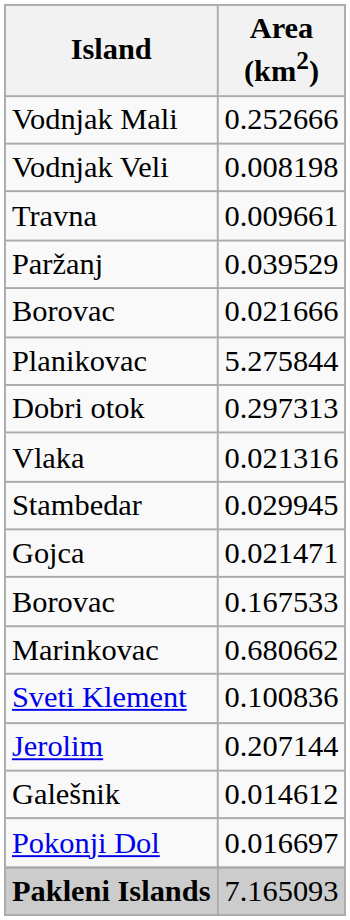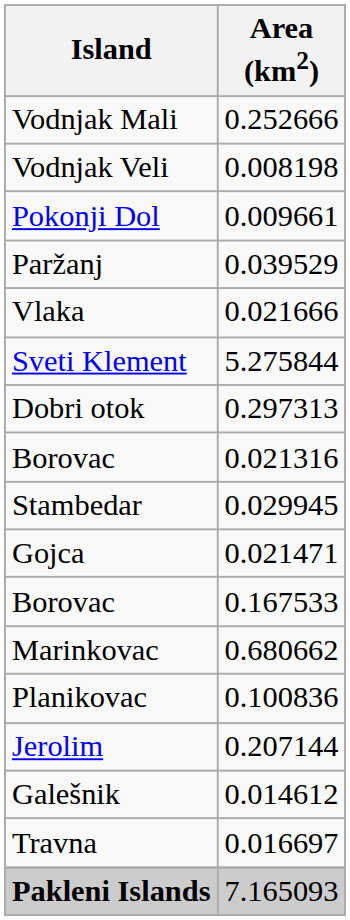(54, 215) Travna -> (86, 215) Pokonji Dol
(63, 312) Borovac -> (48, 312) Vlaka
(79, 360) Planikovac -> (99, 360) Sveti Klement
(48, 456) Vlaka -> (63, 456) Borovac
(99, 697) Sveti Klement -> (79, 697) Planikovac
(86, 842) Pokonji Dol -> (54, 842) Travna
